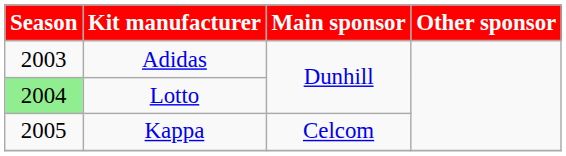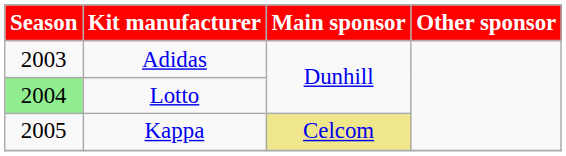(339, 131) no background -> (339, 131) khaki background
